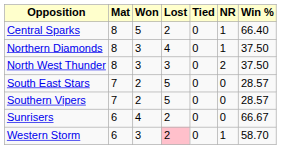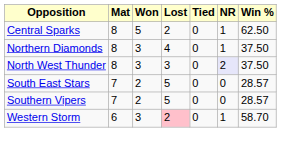(255, 30) 66.40 -> (255, 30) 62.50
(223, 65) no background -> (223, 65) lavender background
- row: (30, 118)
